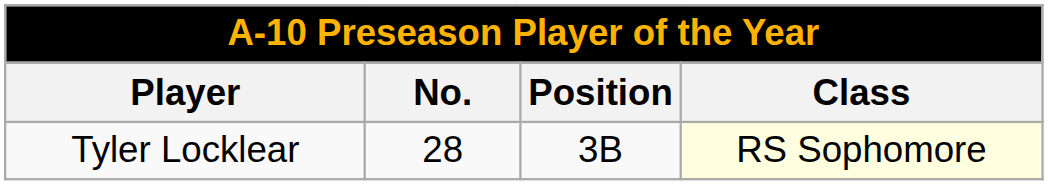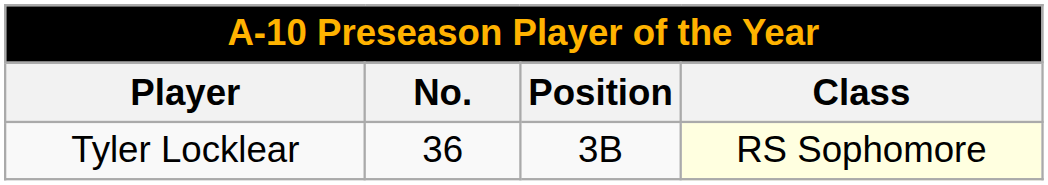(443, 149) 28 -> (443, 149) 36
